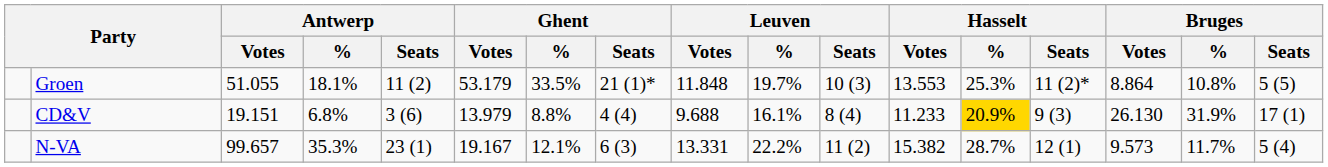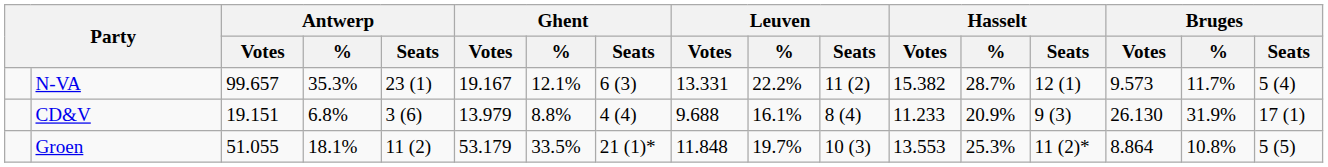rows swapped: (58, 146) <-> (59, 83)
(990, 115) gold background -> (990, 115) no background
